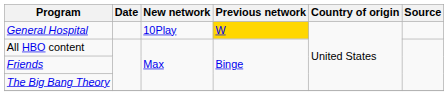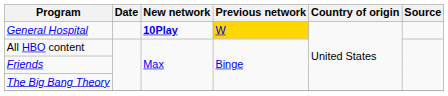(160, 30) normal -> (161, 30) bold
